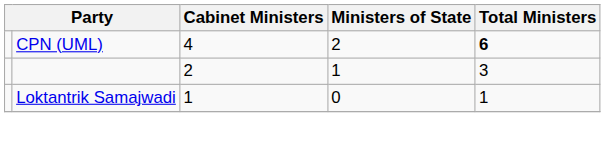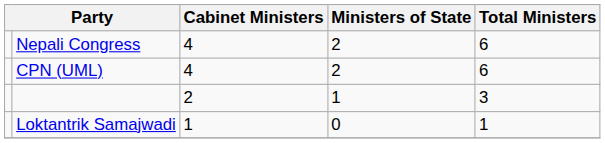+ row: (78, 44)
(484, 44) bold -> (484, 71) normal
